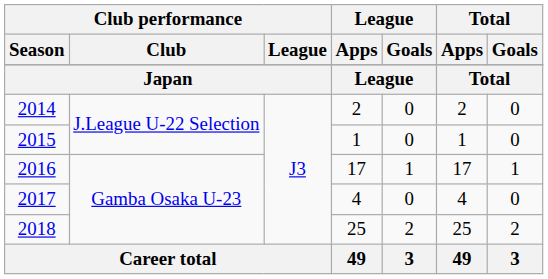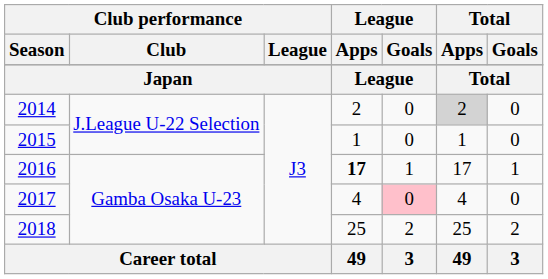(462, 109) no background -> (462, 109) lightgrey background
(357, 169) normal -> (357, 169) bold
(409, 199) no background -> (409, 199) pink background
